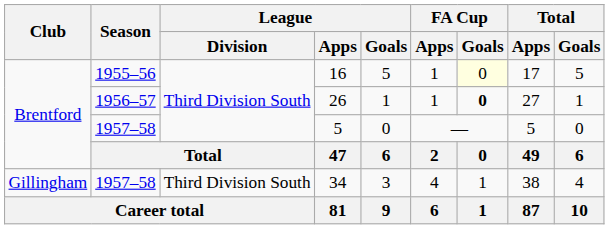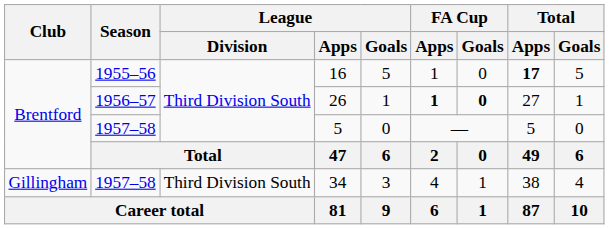(483, 73) lightyellow background -> (483, 73) no background
(531, 73) normal -> (531, 73) bold
(434, 100) normal -> (434, 100) bold
